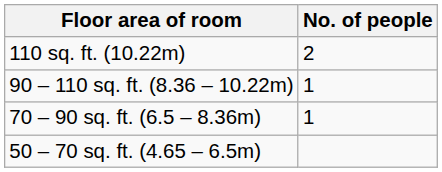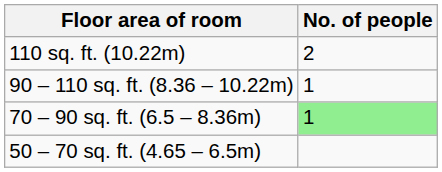(309, 118) no background -> (309, 118) lightgreen background
